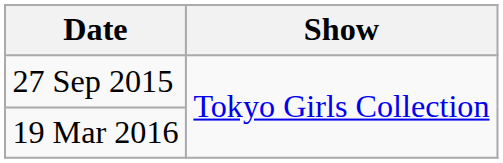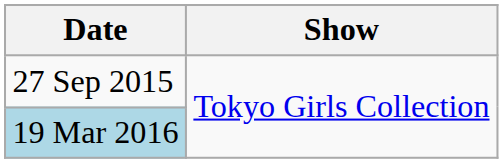(95, 132) no background -> (95, 132) lightblue background
